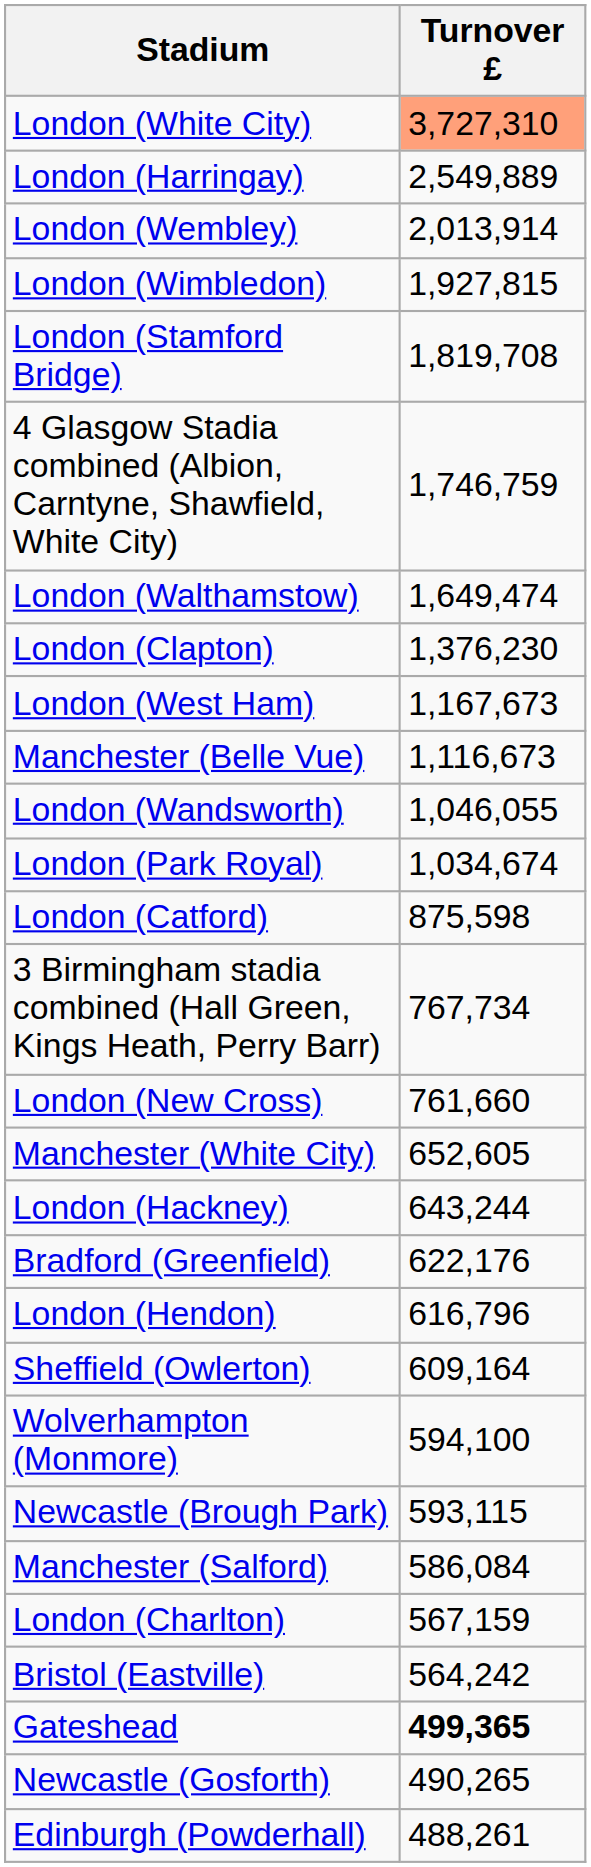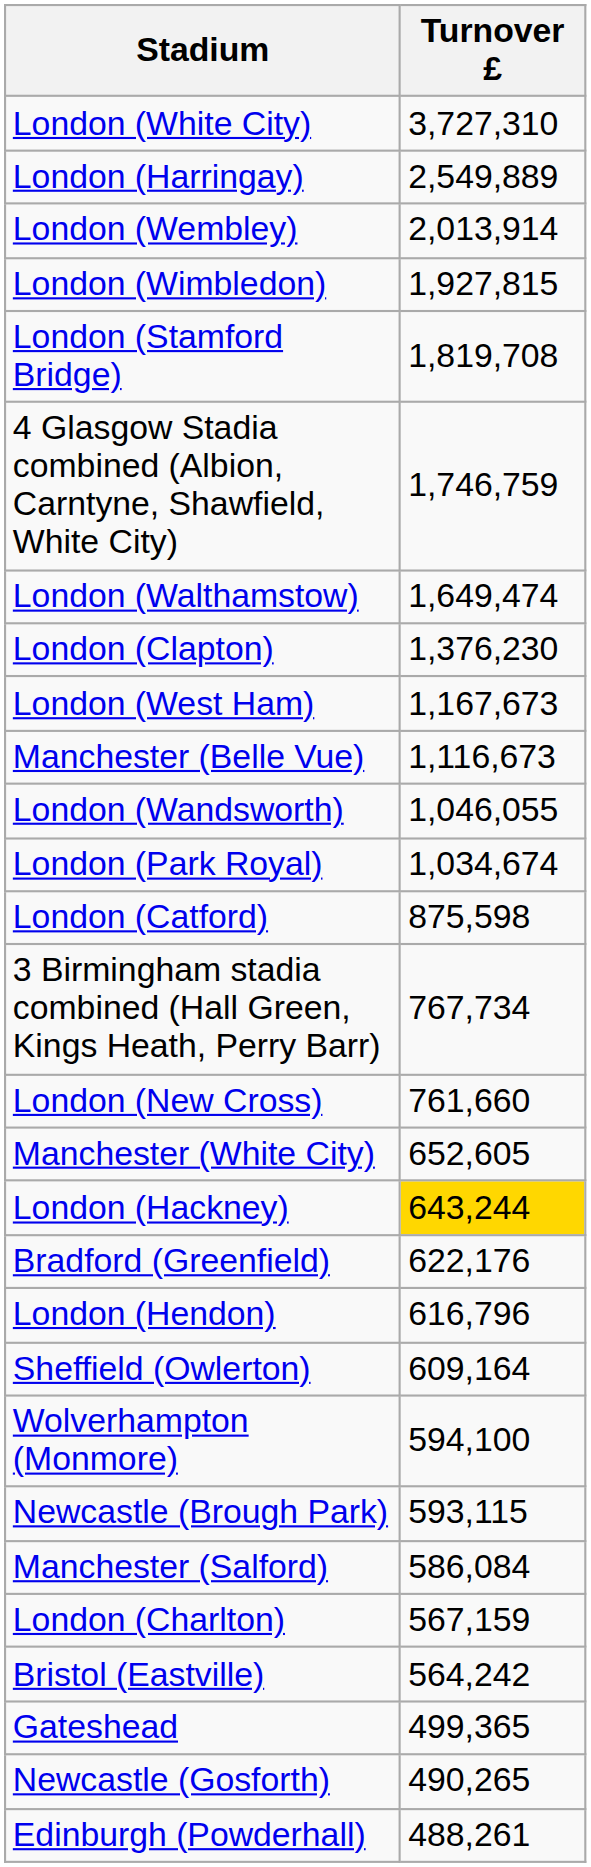(483, 122) lightsalmon background -> (483, 122) no background
(469, 1207) no background -> (469, 1207) gold background
(469, 1727) bold -> (469, 1727) normal
